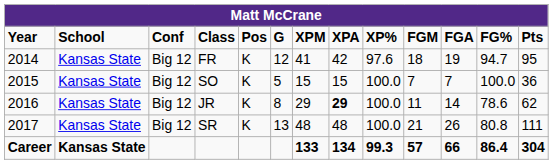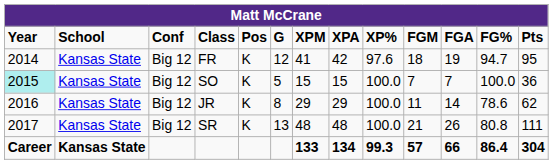(23, 81) no background -> (23, 81) paleturquoise background
(340, 103) bold -> (340, 103) normal
